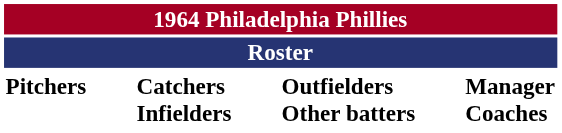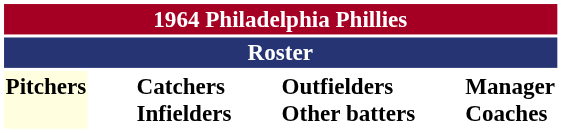(46, 85) no background -> (46, 85) lightyellow background
